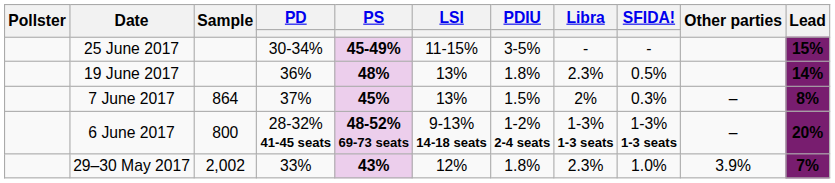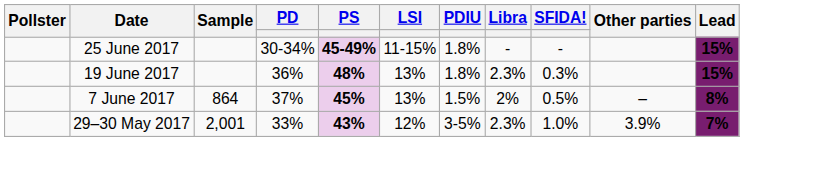(522, 49) 3-5% -> (462, 49) 1.8%
(649, 74) 0.5% -> (560, 74) 0.3%
(808, 74) 14% -> (717, 74) 15%
(649, 99) 0.3% -> (560, 99) 0.5%
- row: (132, 133)
(225, 166) 2,002 -> (225, 124) 2,001
(522, 166) 1.8% -> (462, 124) 3-5%
